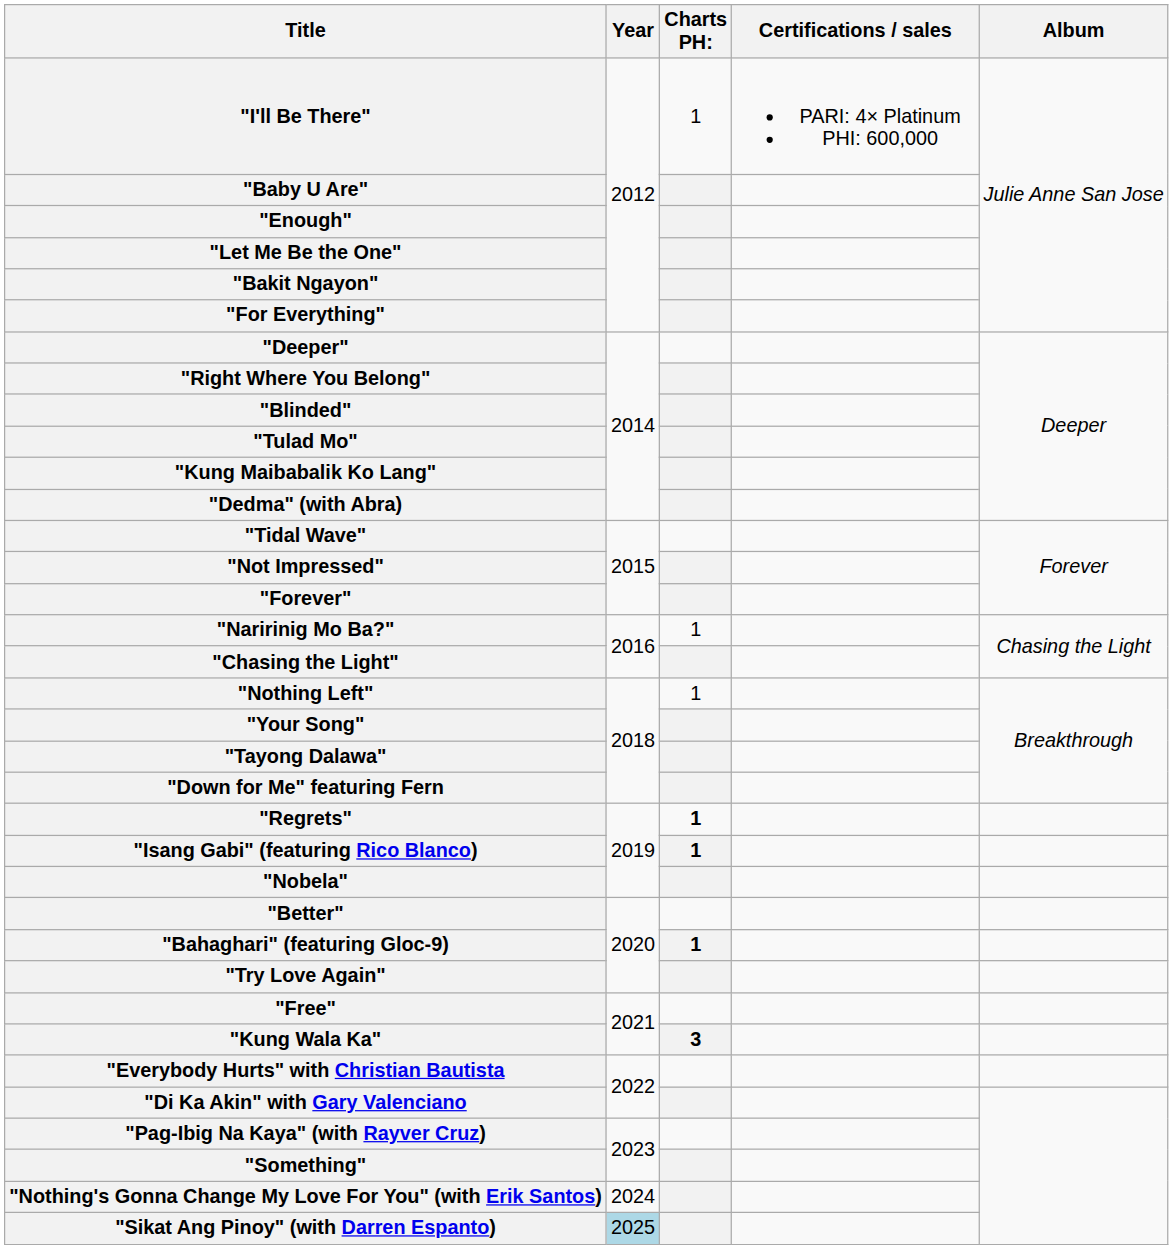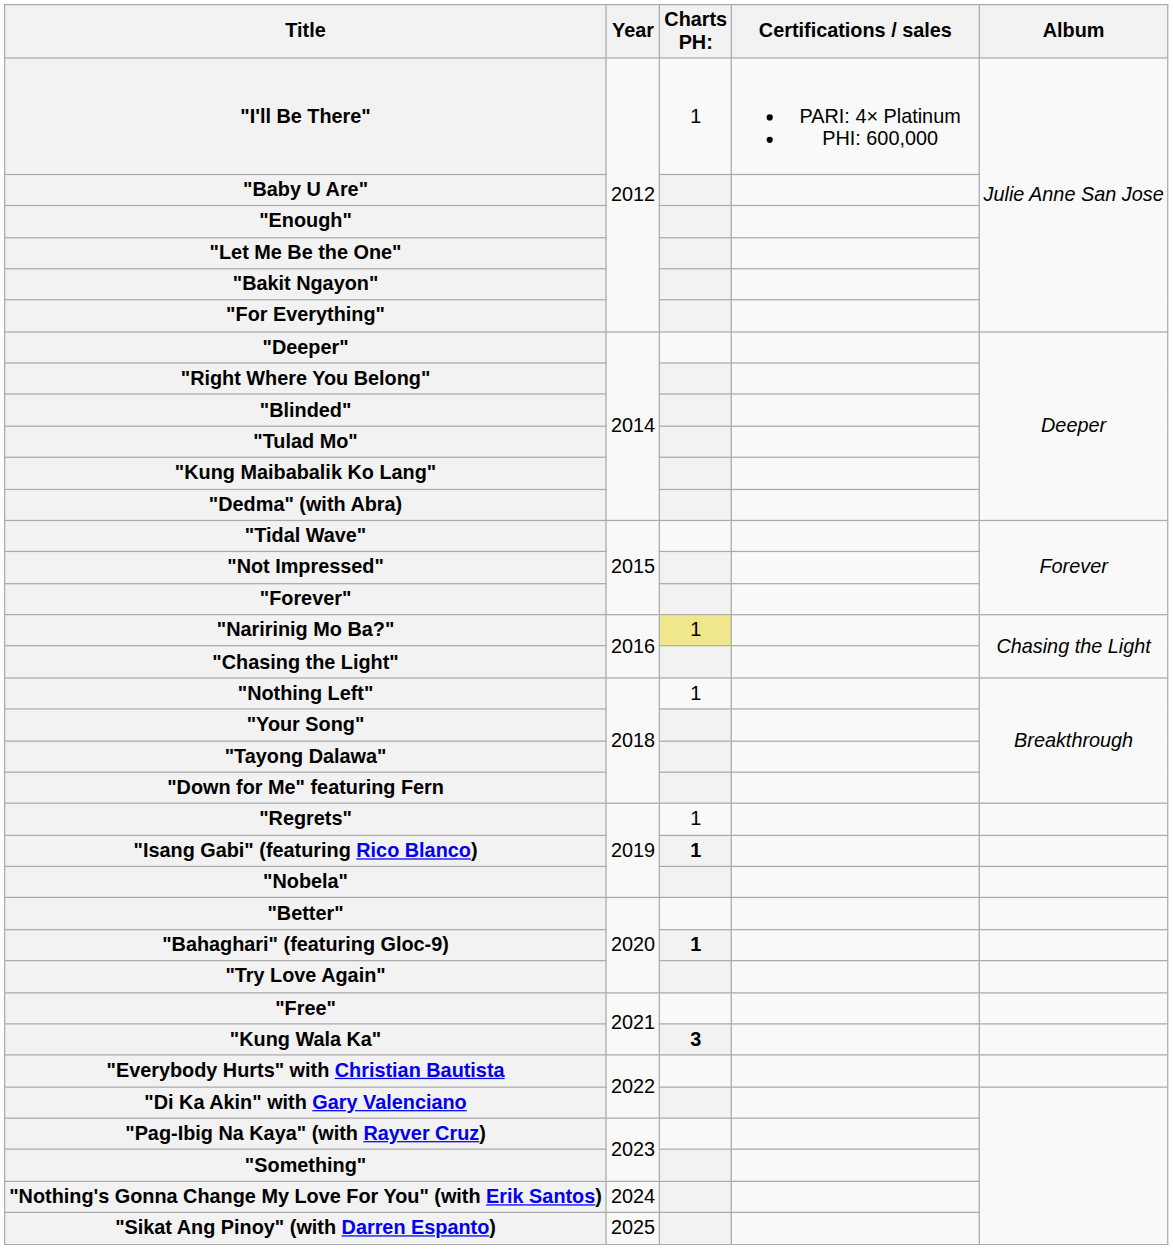(696, 630) no background -> (696, 630) khaki background
(696, 819) bold -> (696, 819) normal
(633, 1228) lightblue background -> (633, 1228) no background
